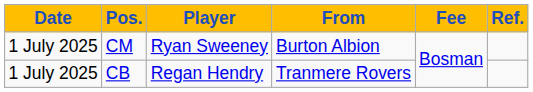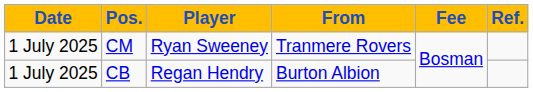(328, 45) Burton Albion -> (344, 45) Tranmere Rovers
(344, 73) Tranmere Rovers -> (328, 73) Burton Albion
